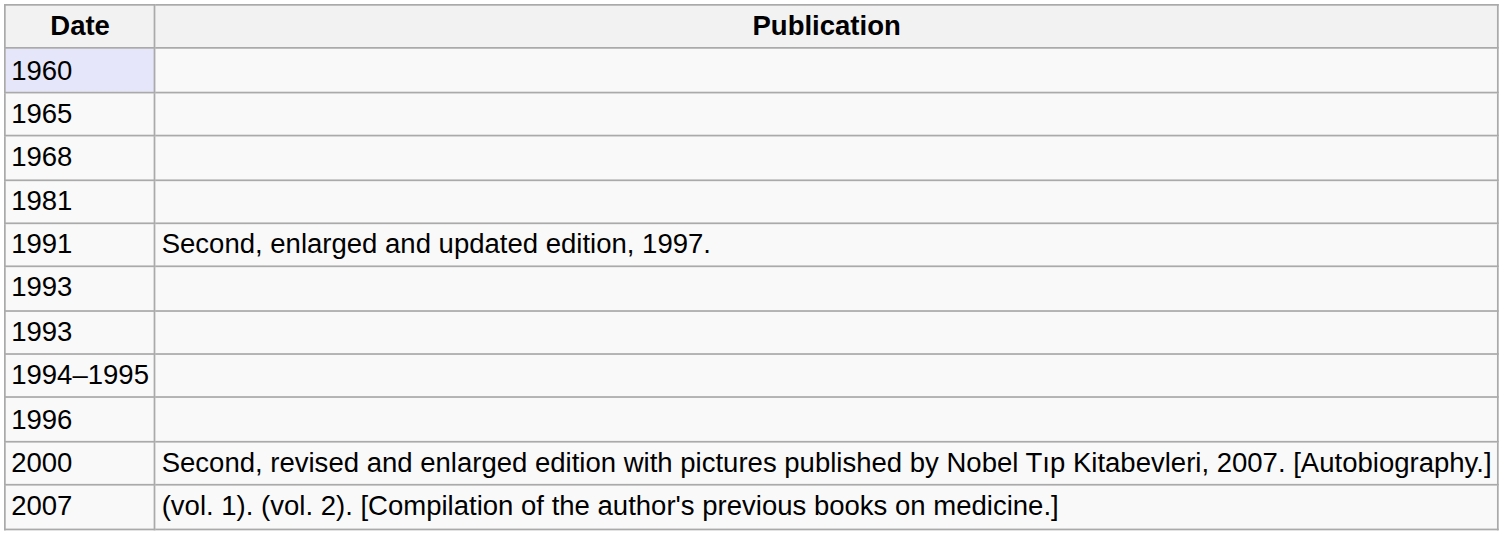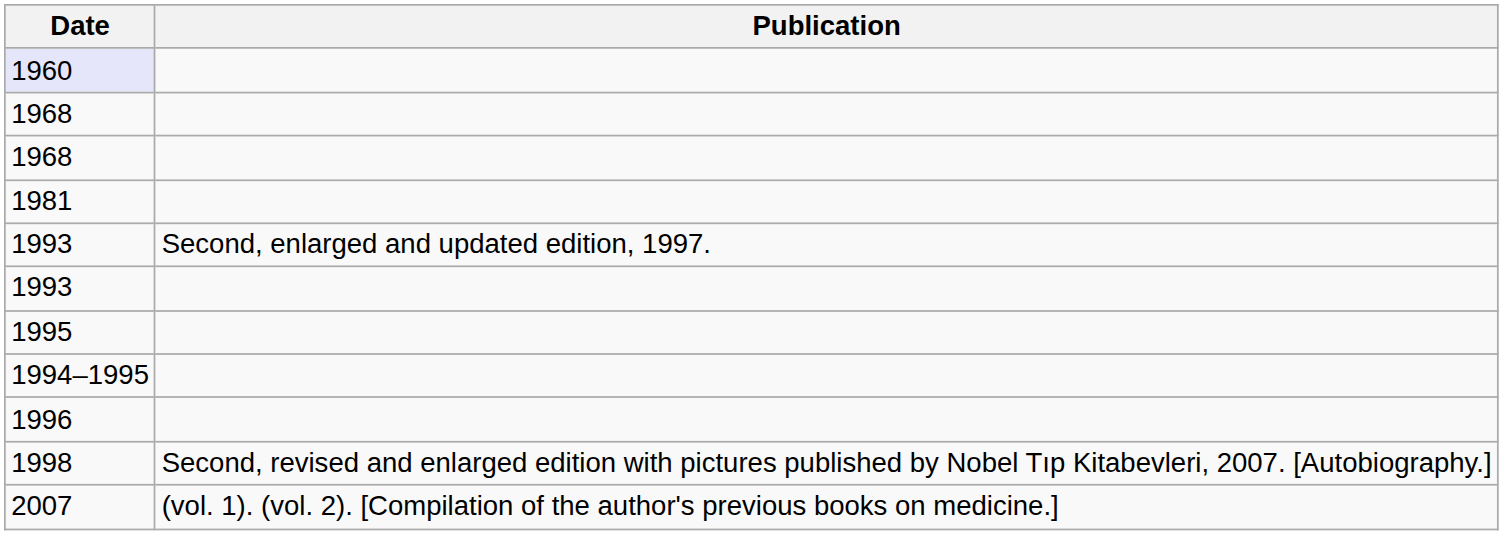(42, 113) 1965 -> (42, 113) 1968
(42, 244) 1991 -> (42, 244) 1993
(42, 331) 1993 -> (42, 331) 1995
(42, 462) 2000 -> (42, 462) 1998
